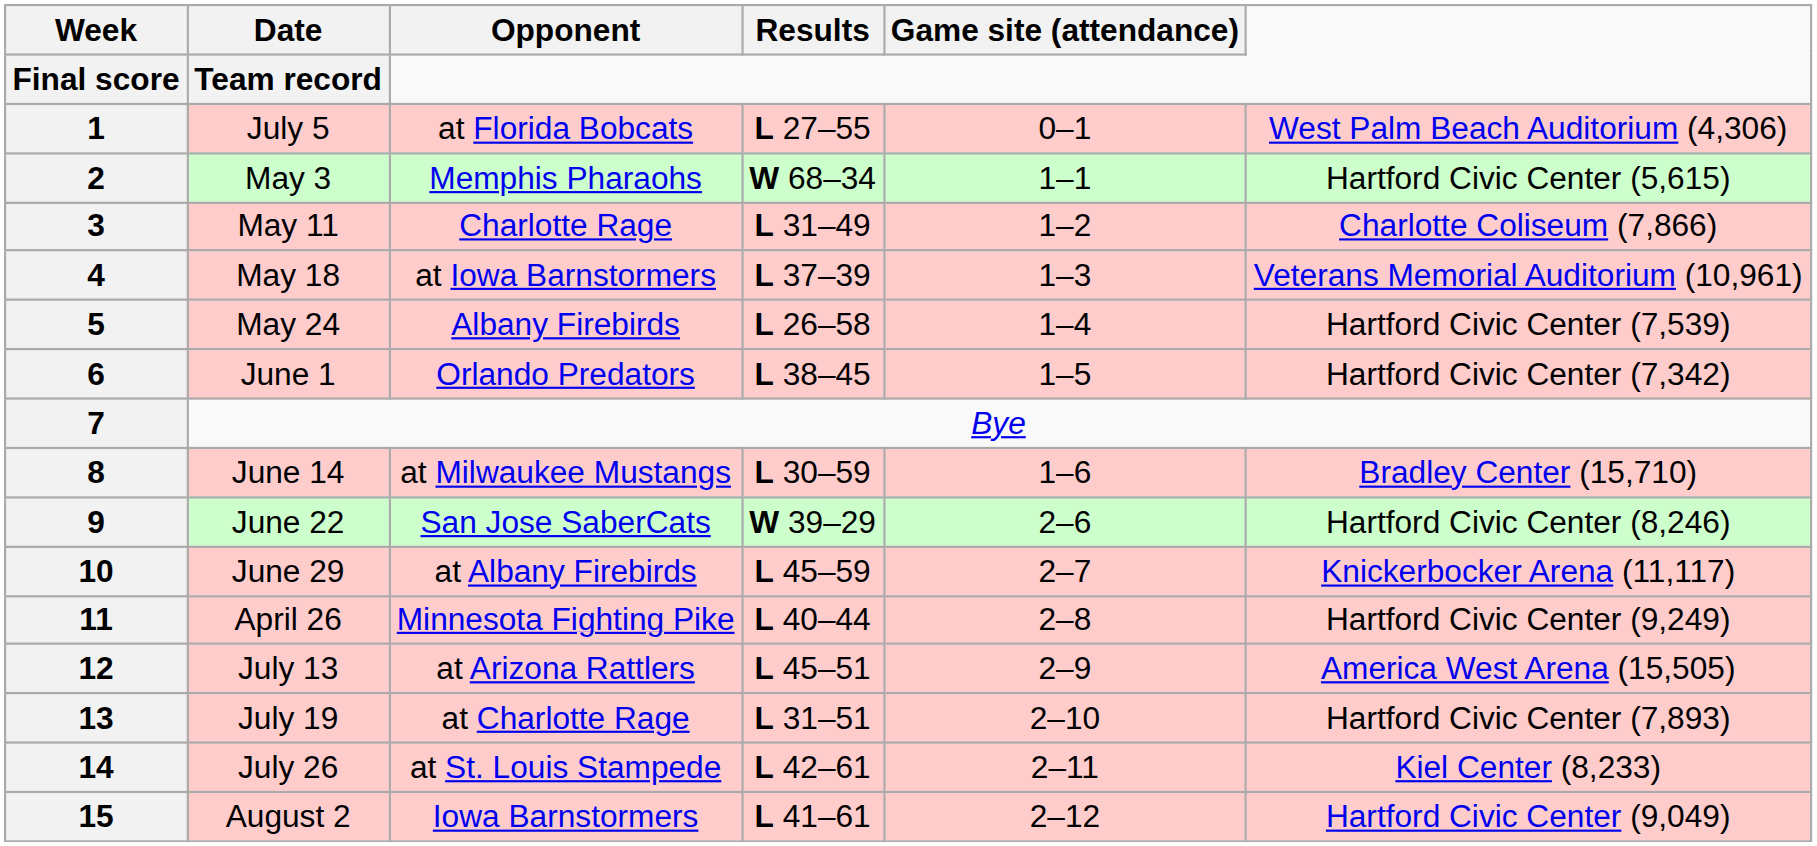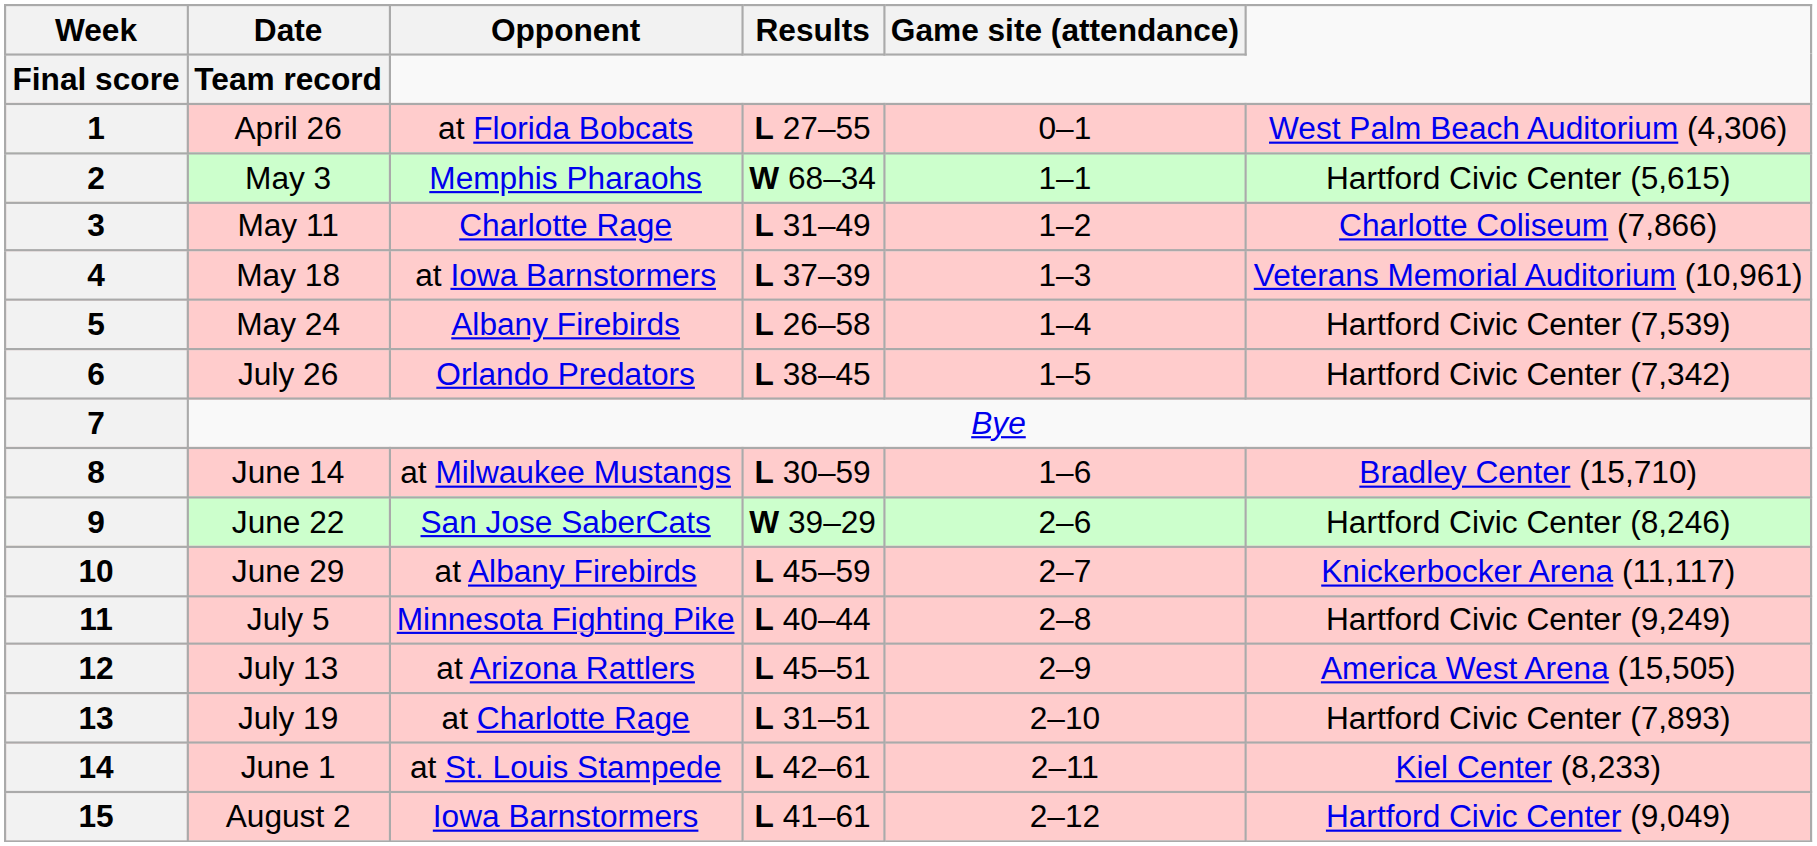(288, 128) July 5 -> (288, 128) April 26
(288, 374) June 1 -> (288, 374) July 26
(288, 620) April 26 -> (288, 620) July 5
(288, 767) July 26 -> (288, 767) June 1
